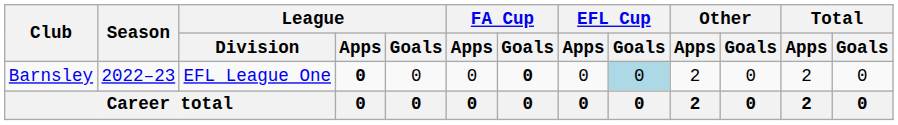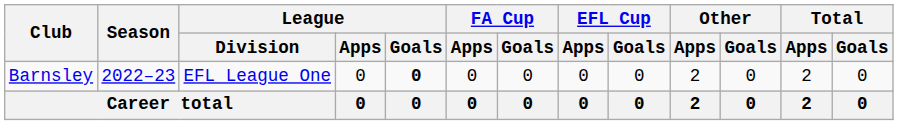(360, 76) bold -> (360, 76) normal
(416, 76) normal -> (416, 76) bold
(528, 76) bold -> (528, 76) normal
(639, 76) lightblue background -> (639, 76) no background
